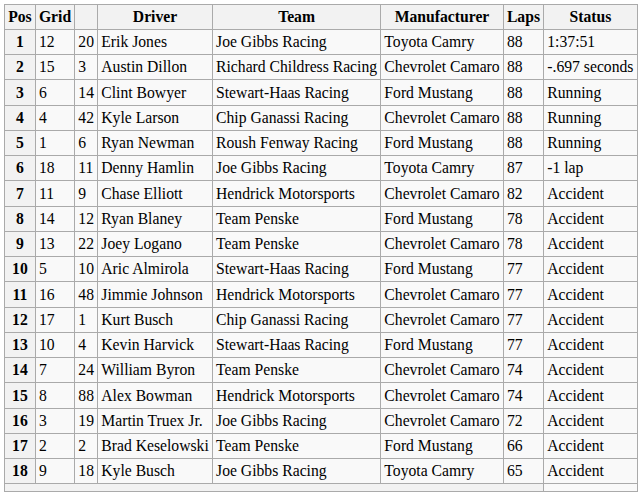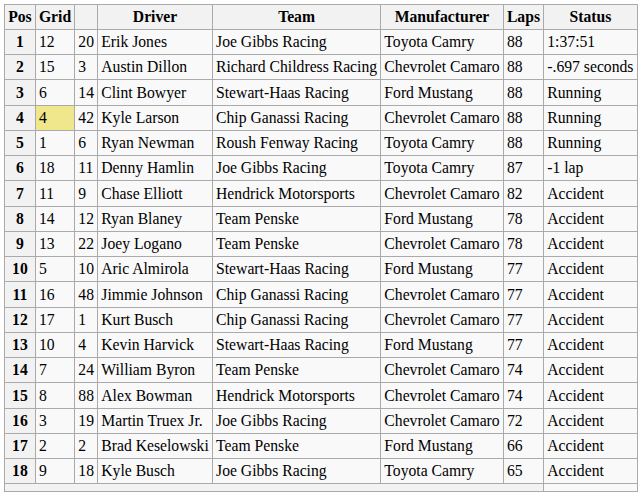(43, 117) no background -> (43, 117) khaki background
(429, 143) Ford Mustang -> (429, 143) Toyota Camry
(285, 294) Hendrick Motorsports -> (282, 294) Chip Ganassi Racing
